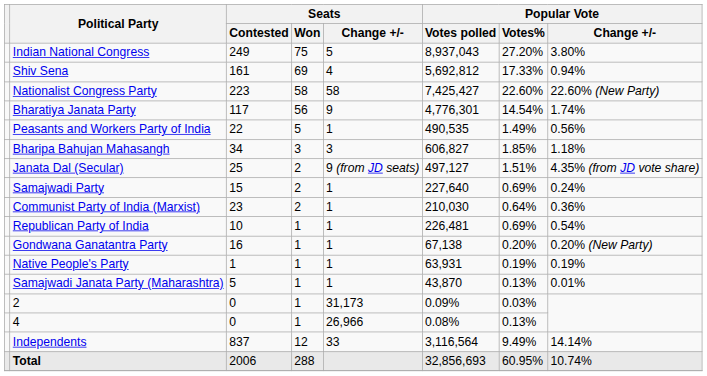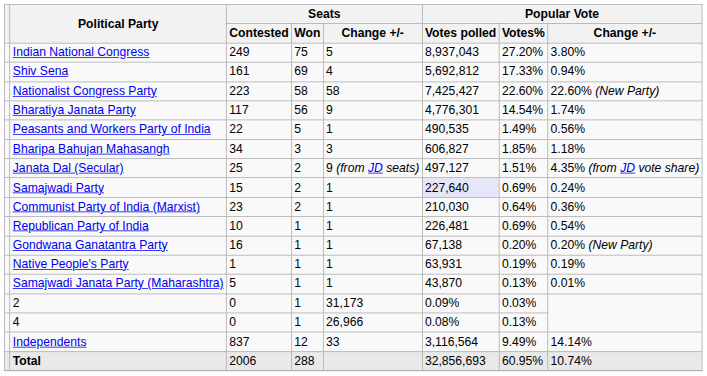(447, 187) no background -> (447, 187) lavender background
